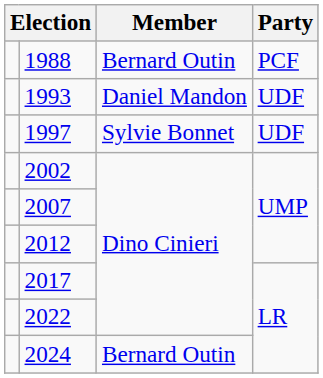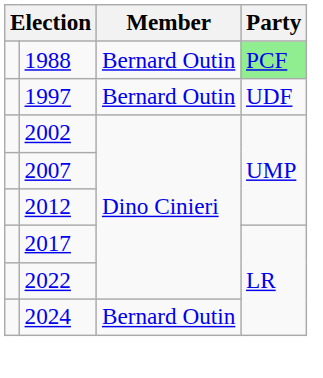(278, 59) no background -> (267, 59) lightgreen background
- row: (48, 96)
(168, 133) Sylvie Bonnet -> (169, 96) Bernard Outin
